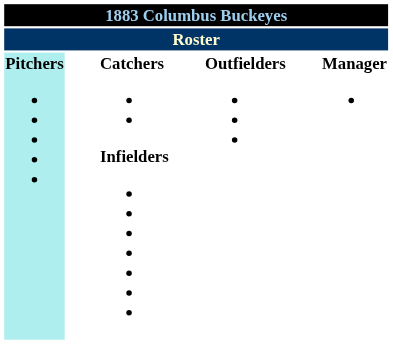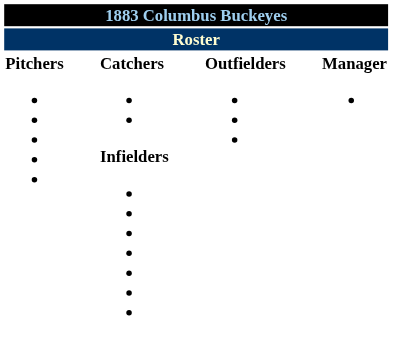(35, 121) paleturquoise background -> (35, 121) no background
